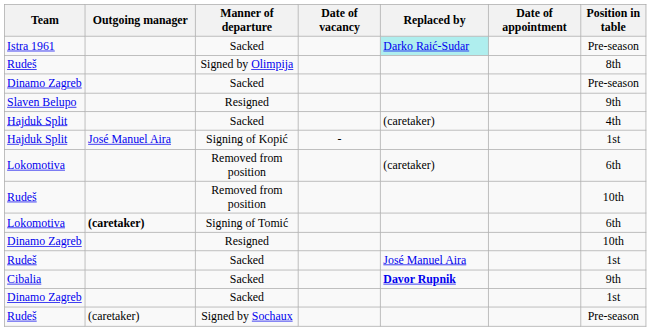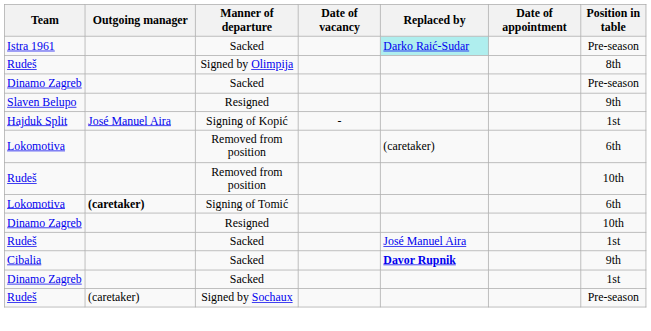- row: (37, 121)
